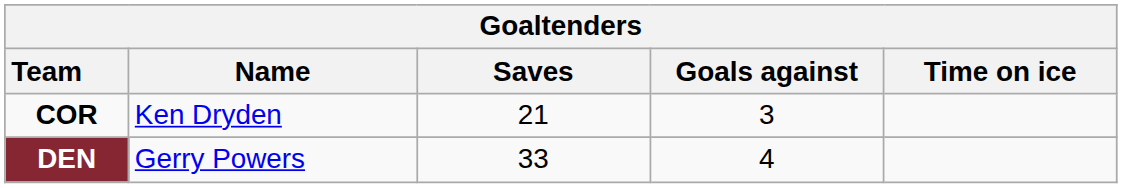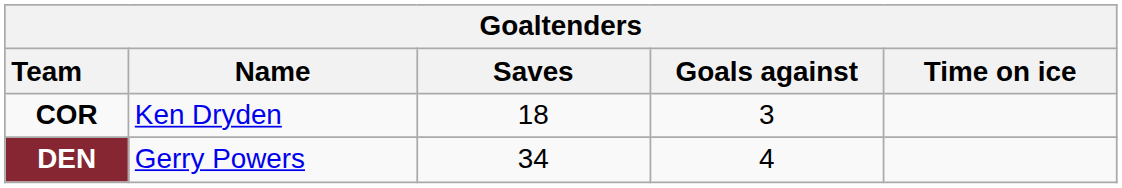(533, 114) 21 -> (533, 114) 18
(533, 159) 33 -> (533, 159) 34
